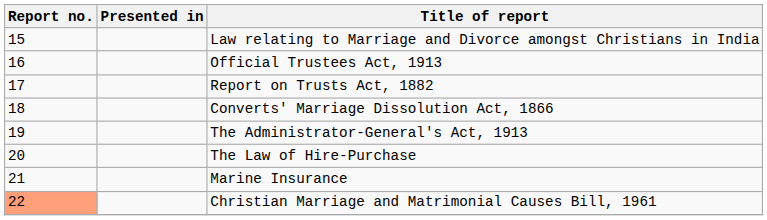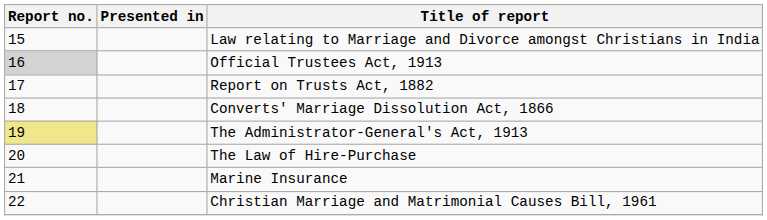(17, 63) no background -> (17, 63) lightgrey background
(17, 133) no background -> (17, 133) khaki background
(17, 203) lightsalmon background -> (17, 203) no background
